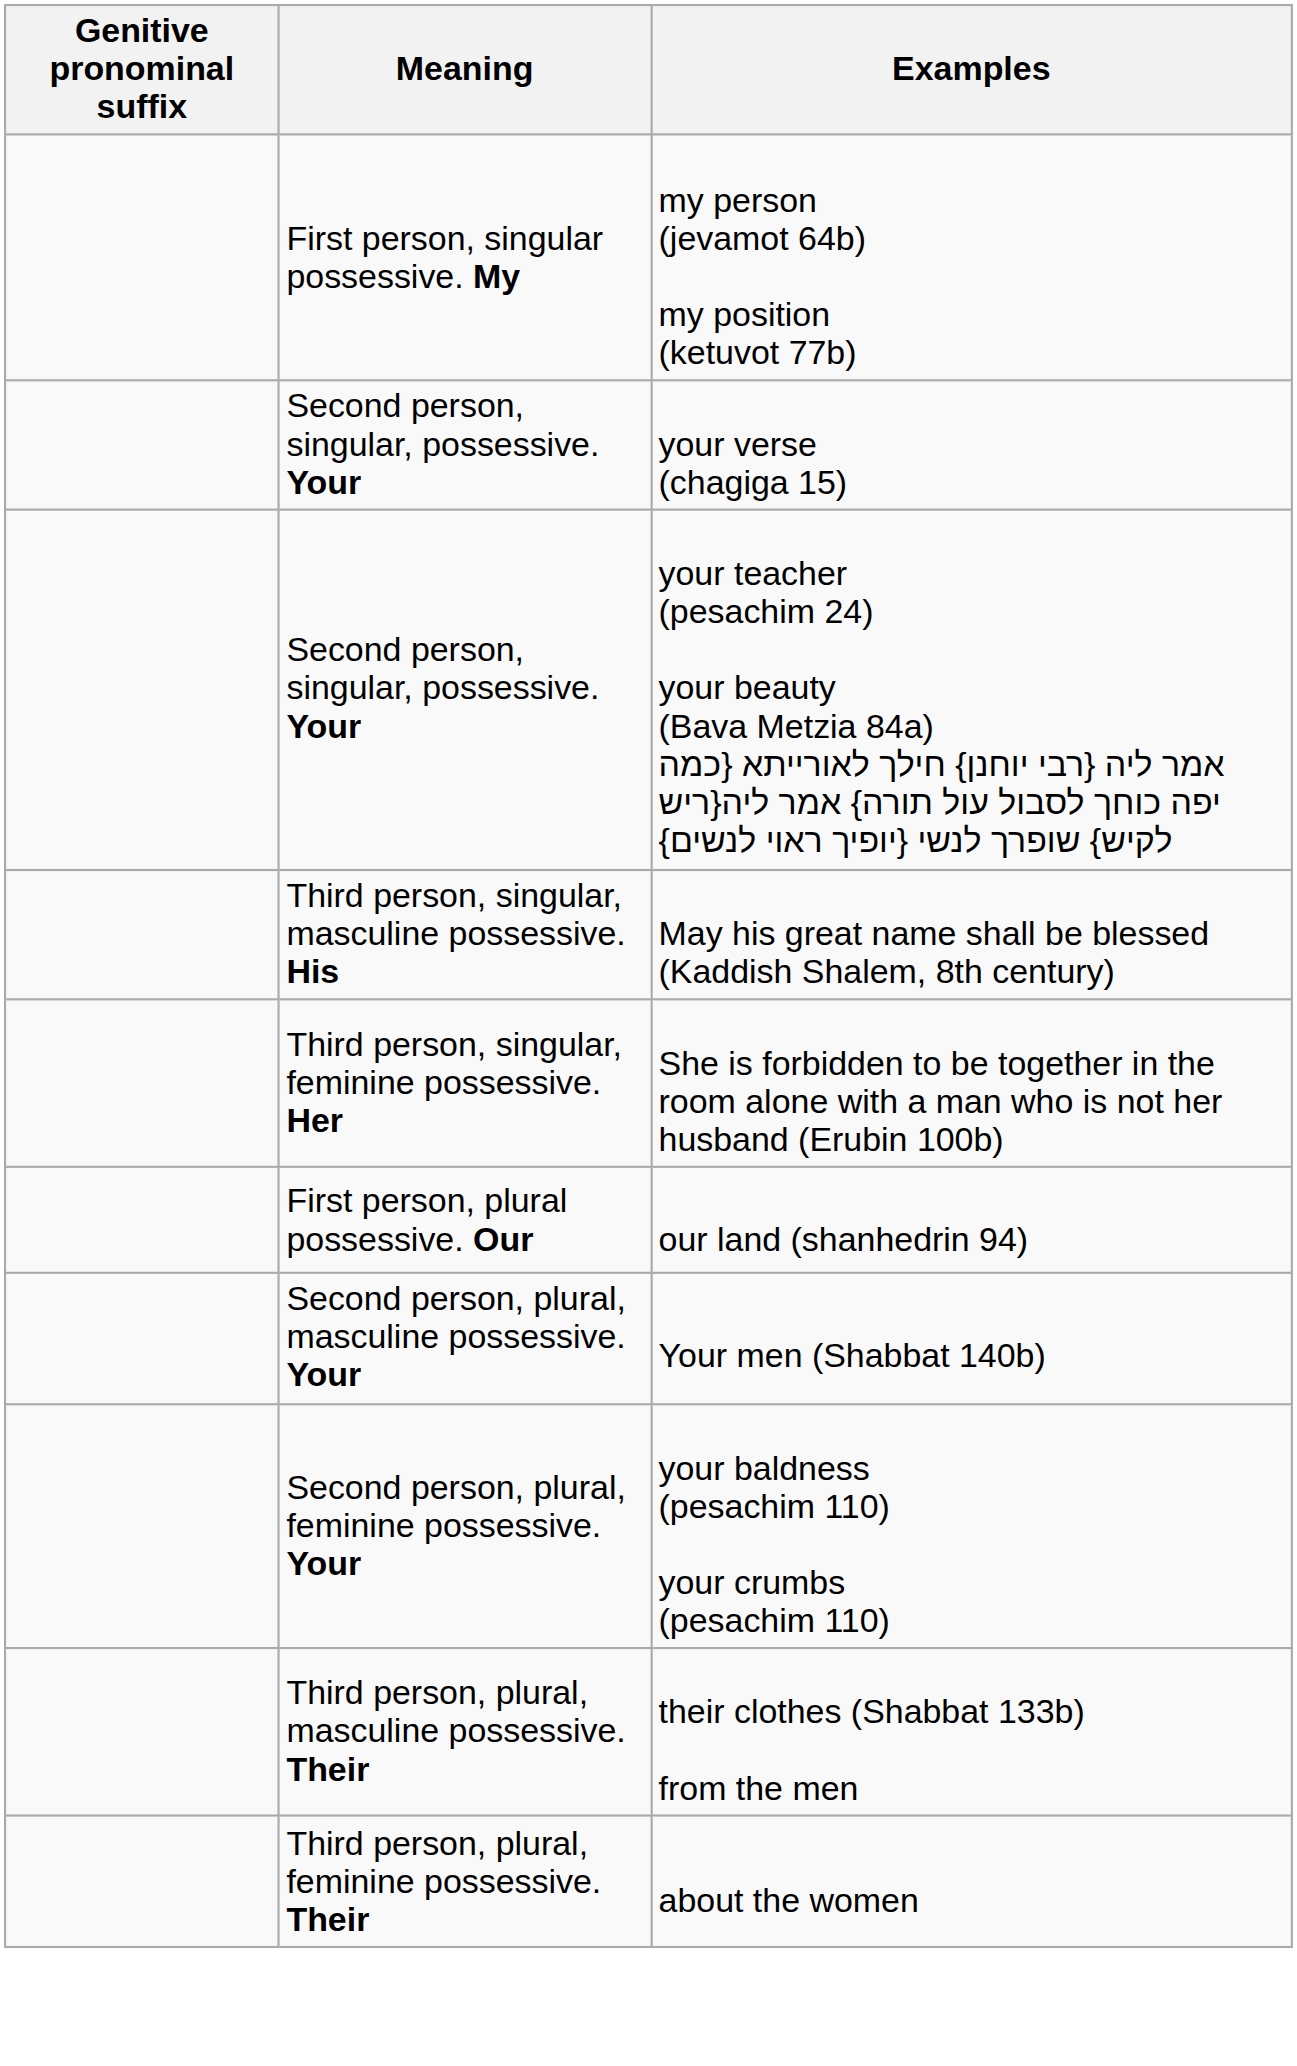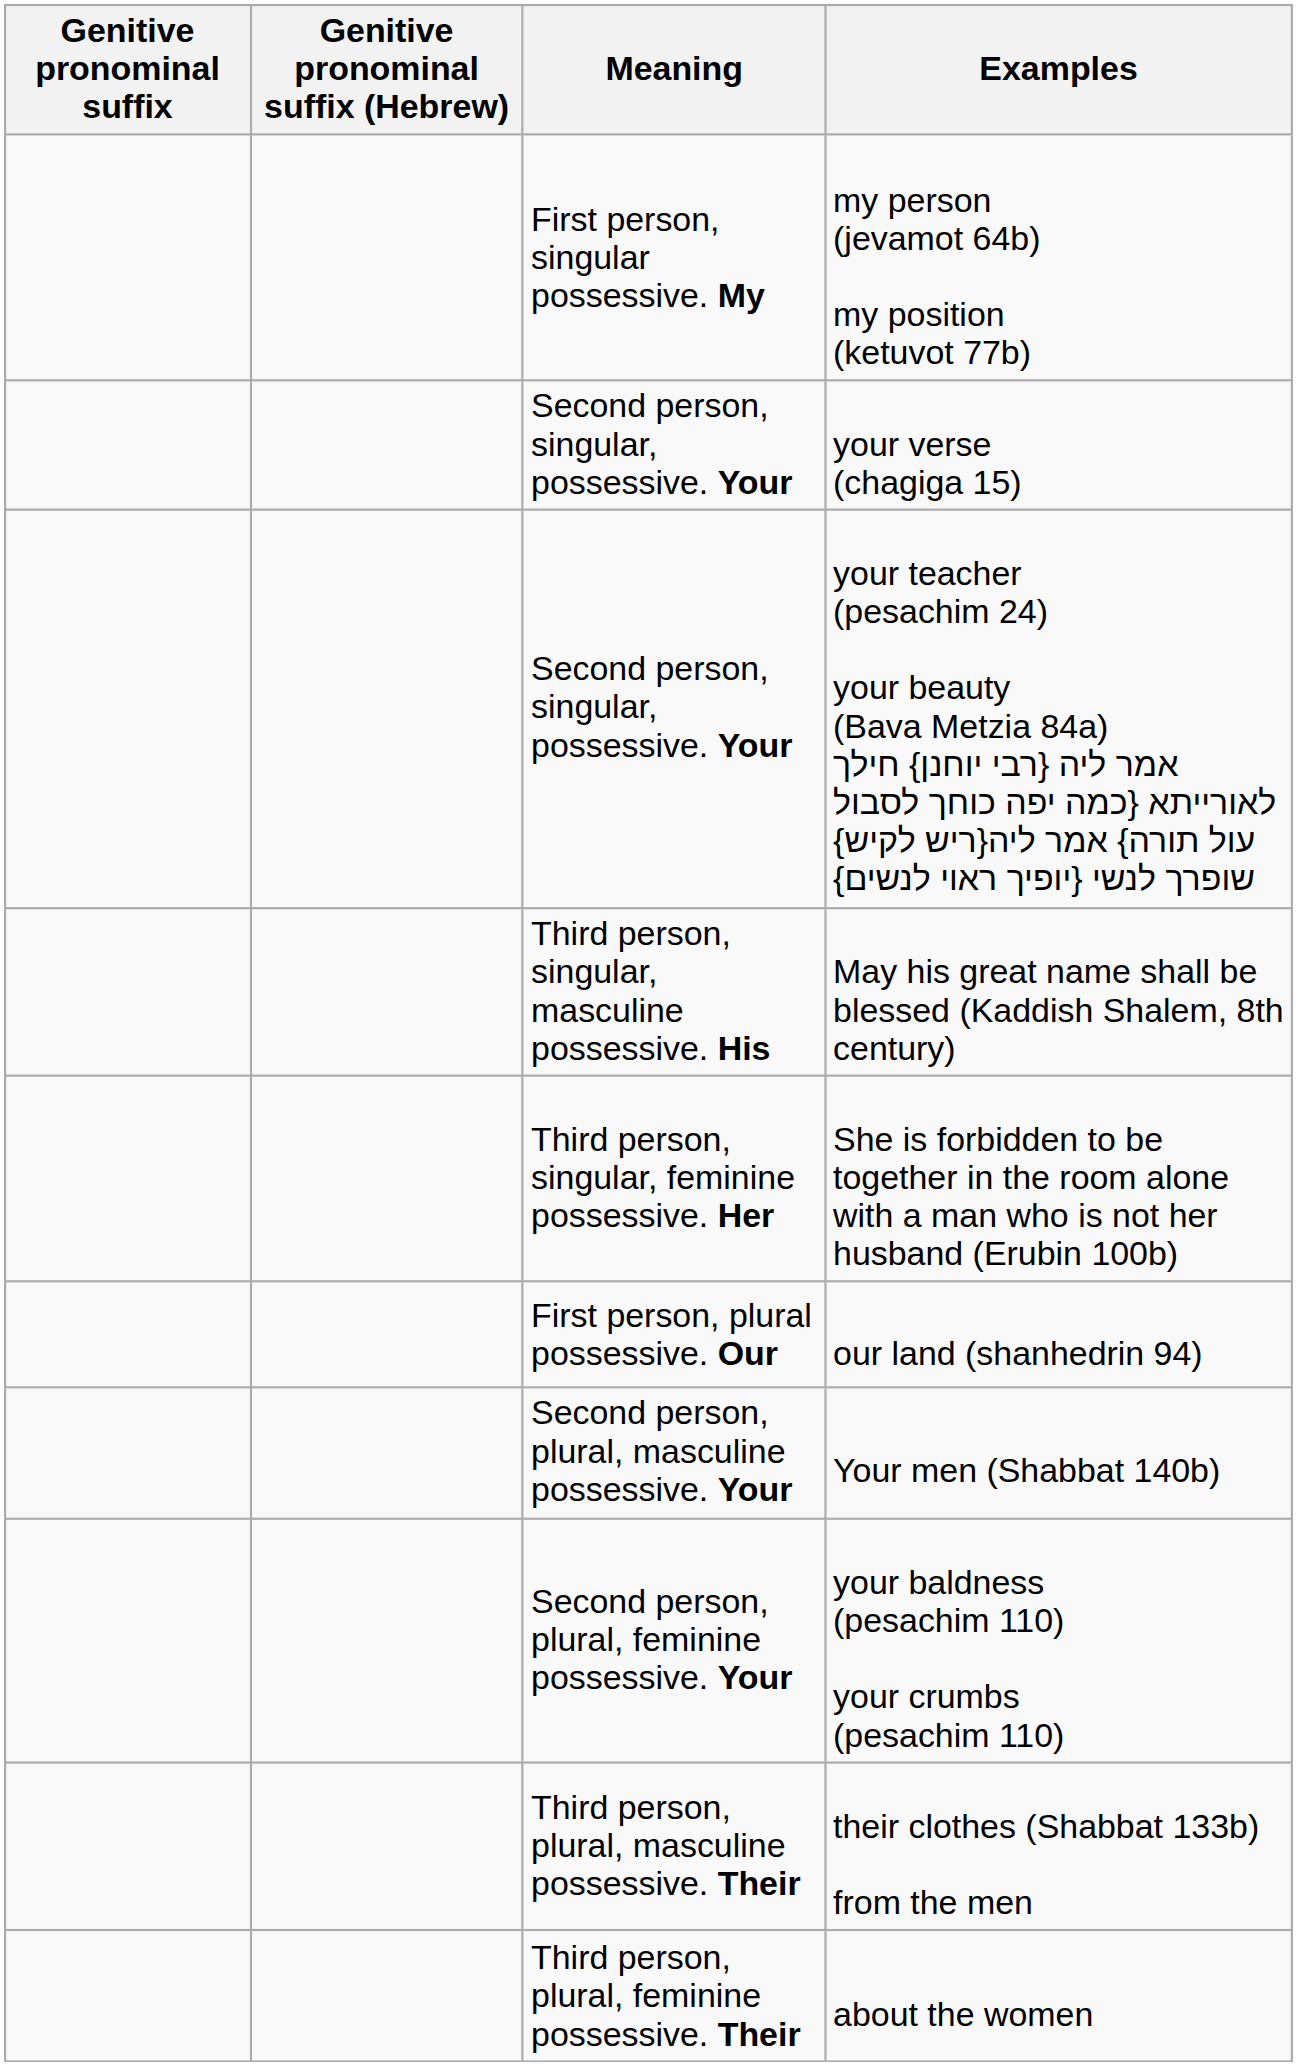+ column: (387, 69)
